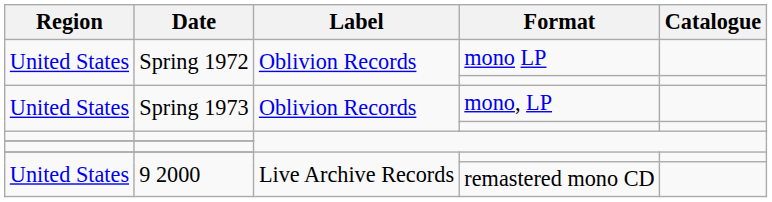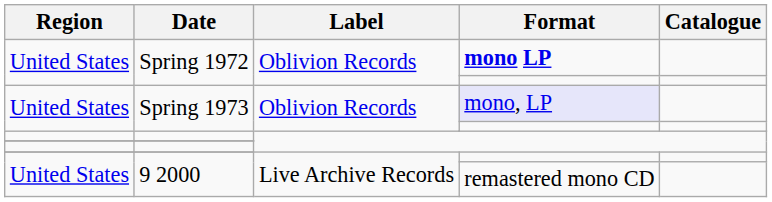(505, 57) normal -> (508, 57) bold
(508, 102) no background -> (508, 102) lavender background
